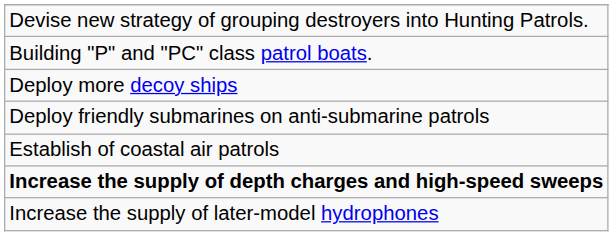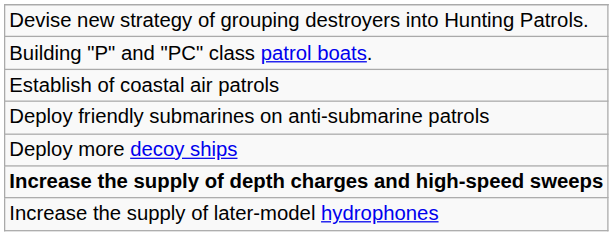(123, 85) Deploy more decoy ships -> (144, 85) Establish of coastal air patrols
(144, 149) Establish of coastal air patrols -> (123, 149) Deploy more decoy ships
